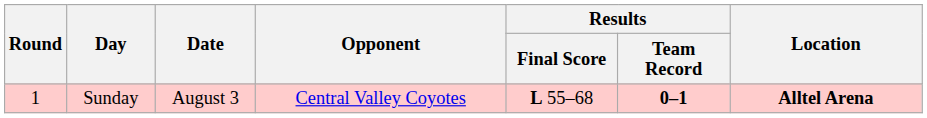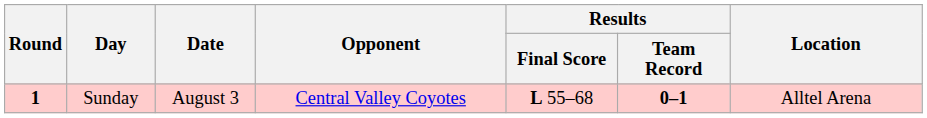(35, 98) normal -> (35, 98) bold
(826, 98) bold -> (826, 98) normal
